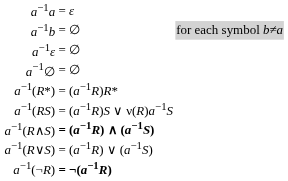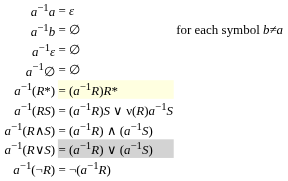(230, 30) lightgrey background -> (230, 30) no background
(88, 89) no background -> (88, 89) lightyellow background
(106, 128) bold -> (106, 128) normal
(106, 148) no background -> (106, 148) lightgrey background
(85, 168) bold -> (85, 168) normal
